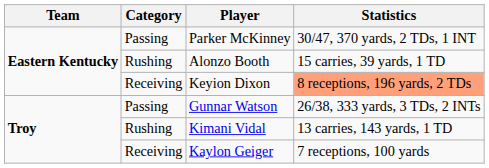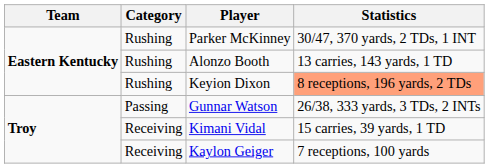(146, 38) Passing -> (148, 38) Rushing
(371, 61) 15 carries, 39 yards, 1 TD -> (375, 61) 13 carries, 143 yards, 1 TD
(154, 83) Receiving -> (148, 83) Rushing
(148, 128) Rushing -> (154, 128) Receiving
(375, 128) 13 carries, 143 yards, 1 TD -> (371, 128) 15 carries, 39 yards, 1 TD
